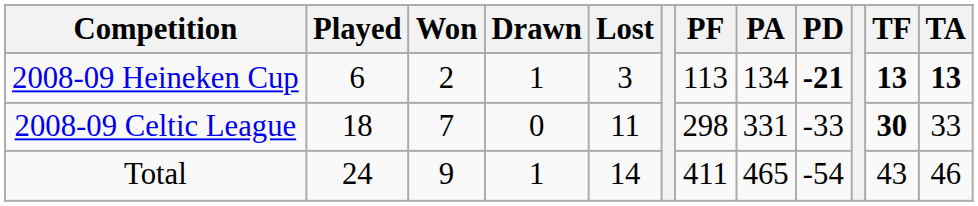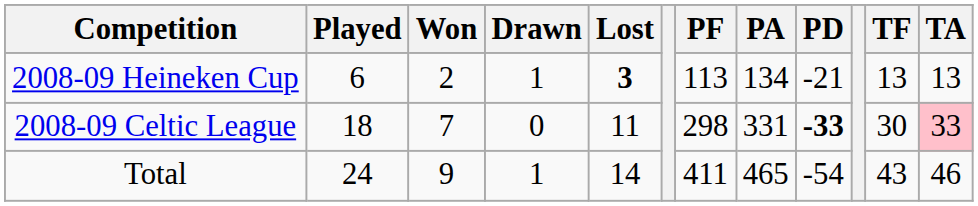(625, 77) normal -> (625, 77) bold
(823, 77) bold -> (823, 77) normal
(892, 77) bold -> (892, 77) normal
(946, 77) bold -> (946, 77) normal
(823, 126) normal -> (823, 126) bold
(892, 126) bold -> (892, 126) normal
(946, 126) no background -> (946, 126) pink background
